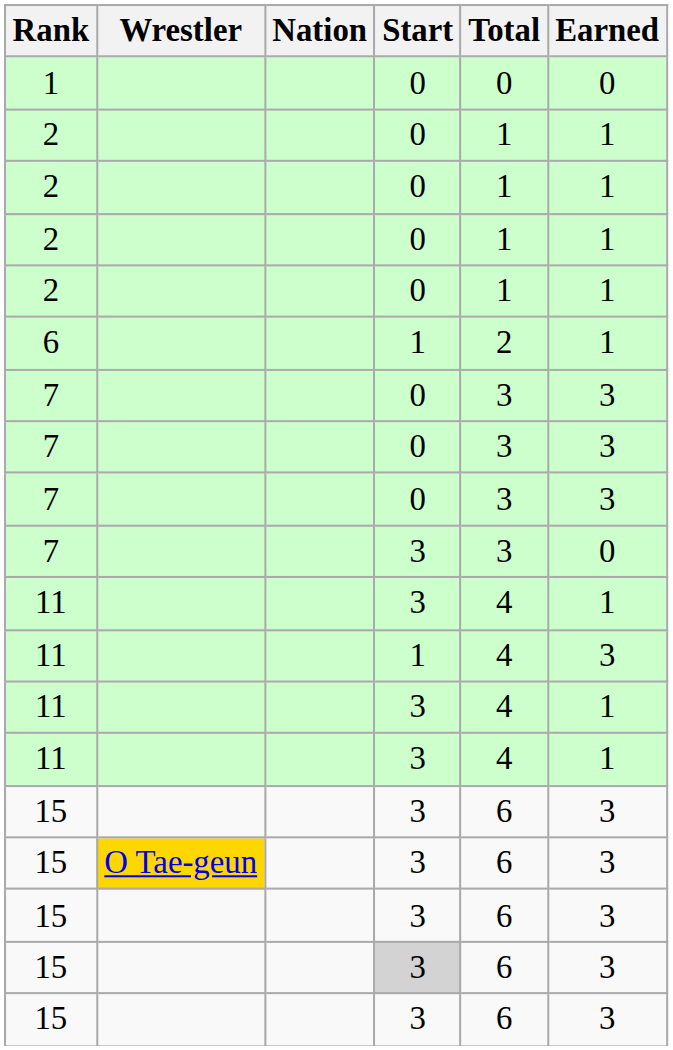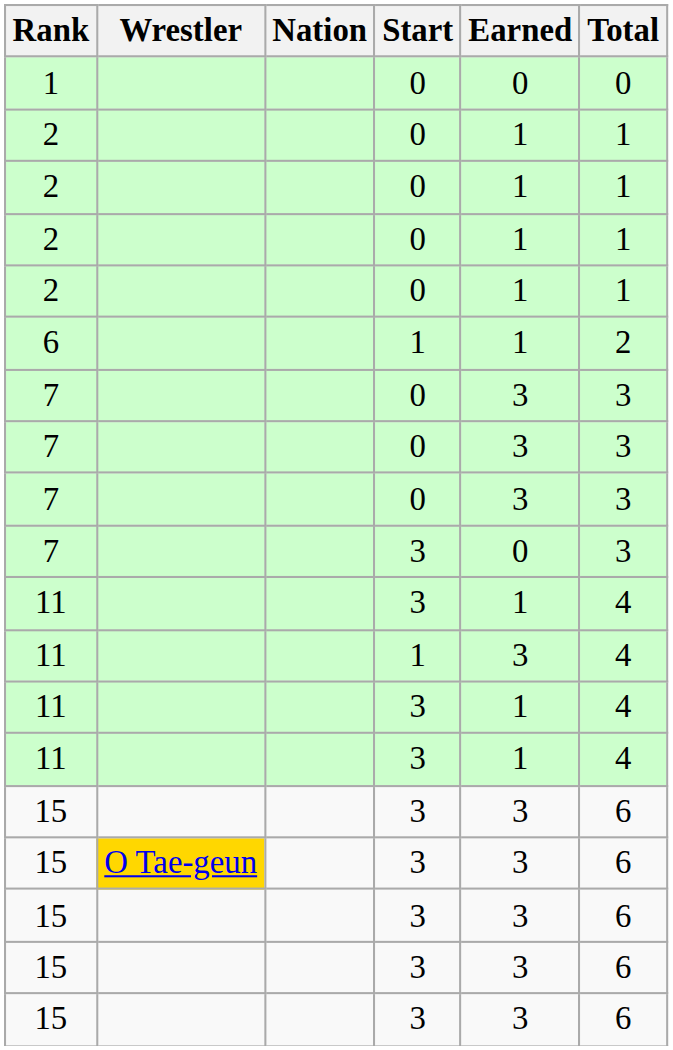columns swapped: (607, 30) <-> (504, 30)
(418, 966) lightgrey background -> (418, 966) no background
